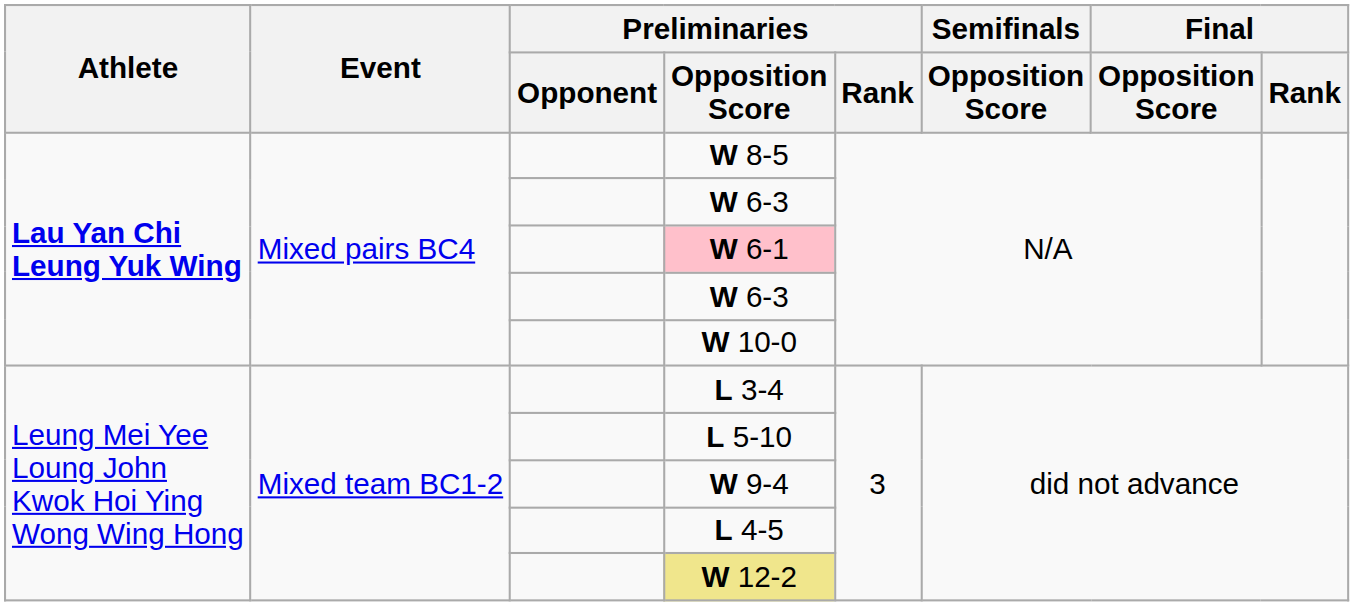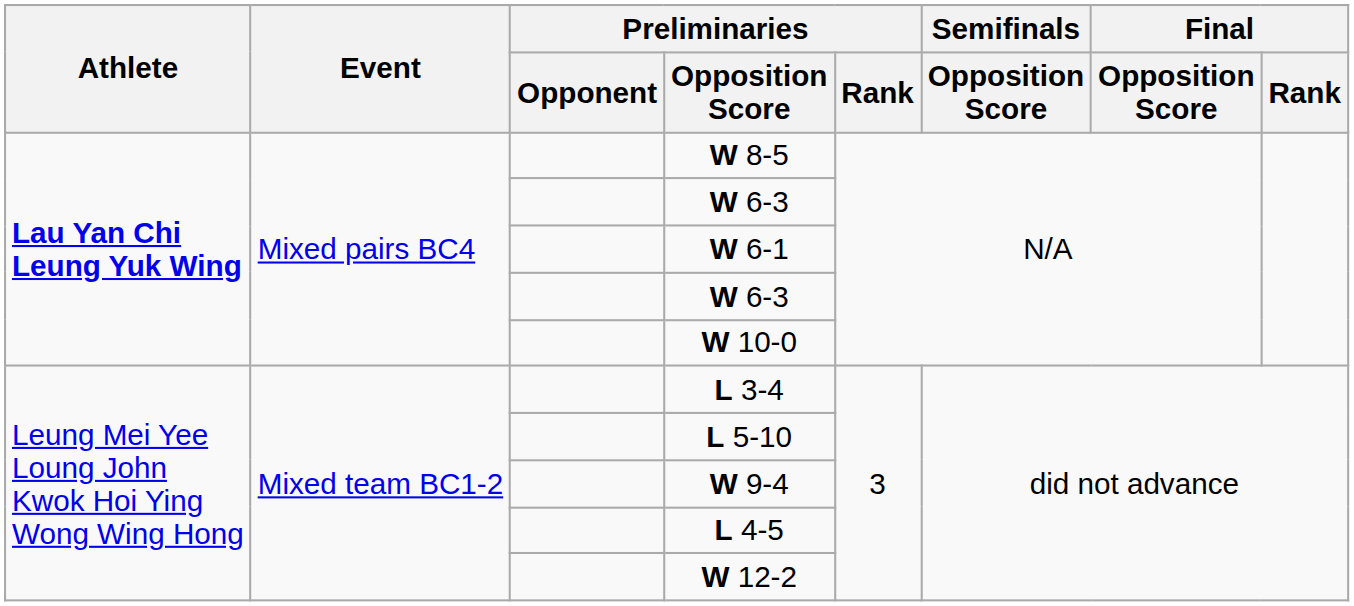(749, 249) pink background -> (749, 249) no background
(749, 577) khaki background -> (749, 577) no background
